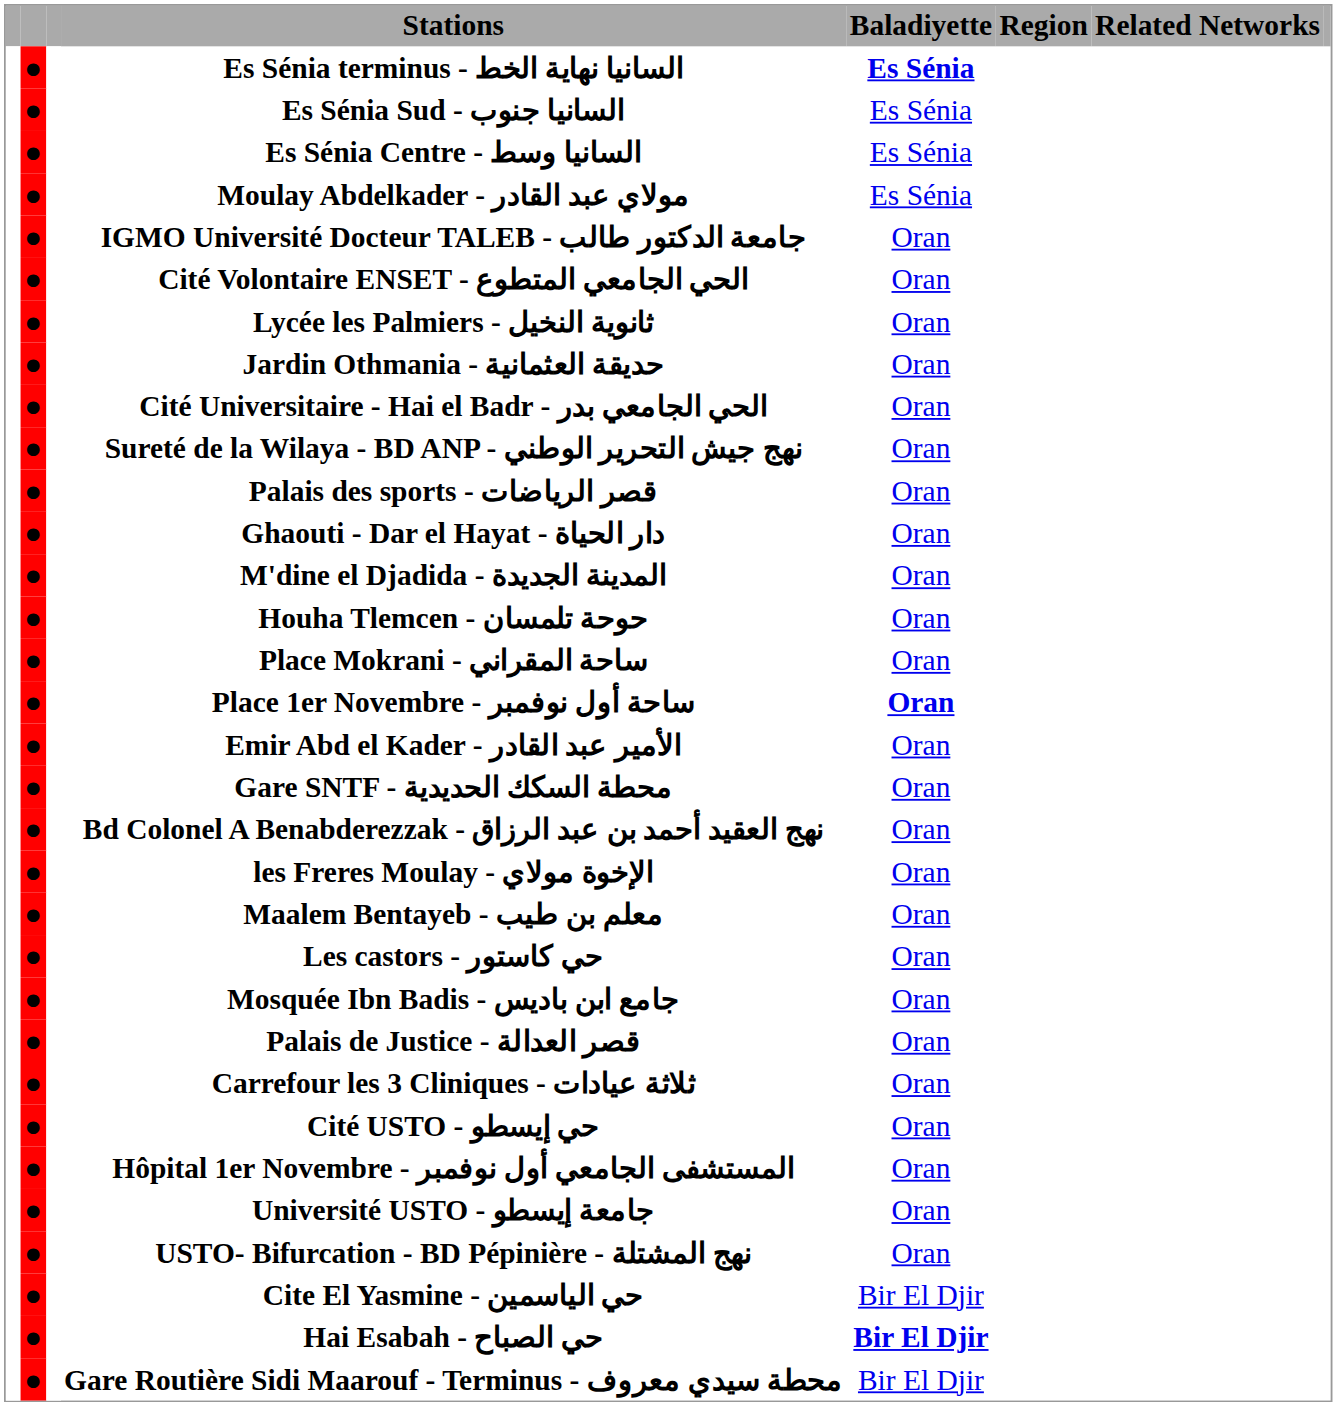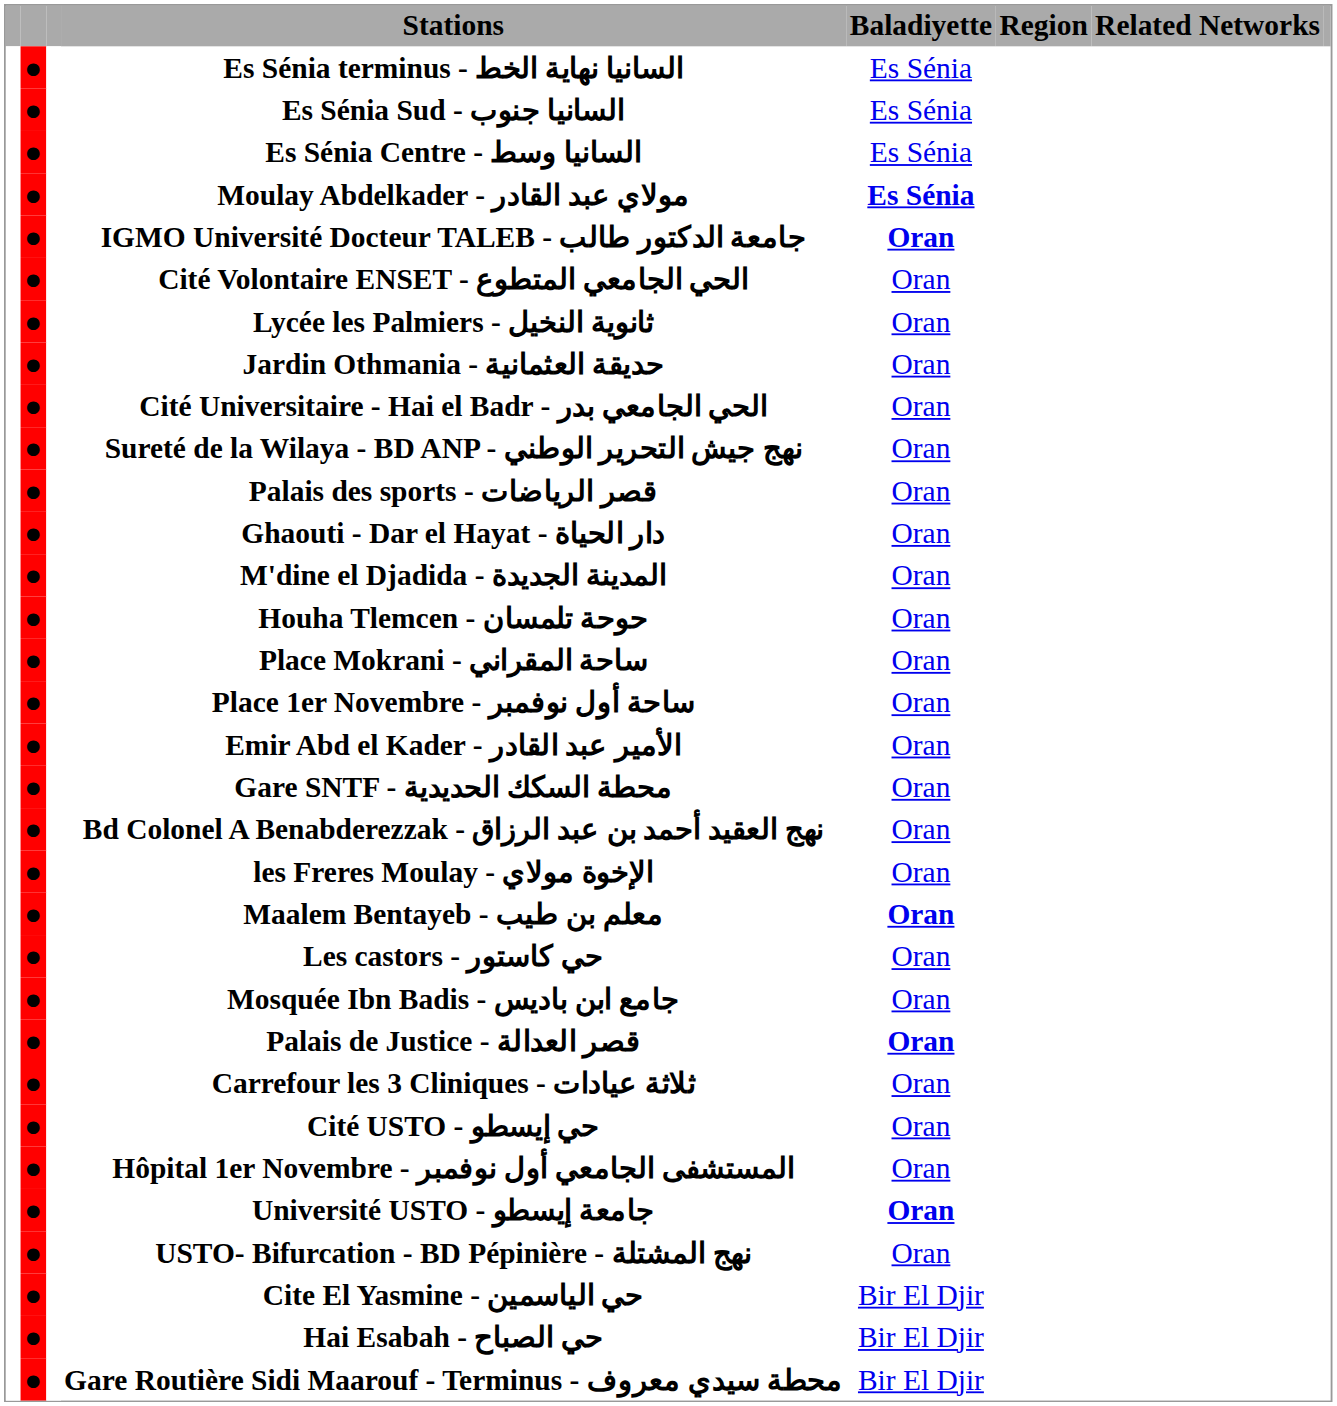(921, 67) bold -> (921, 67) normal
(921, 194) normal -> (921, 194) bold
(921, 236) normal -> (921, 236) bold
(921, 701) bold -> (921, 701) normal
(921, 913) normal -> (921, 913) bold
(921, 1040) normal -> (921, 1040) bold
(921, 1209) normal -> (921, 1209) bold
(921, 1336) bold -> (921, 1336) normal
